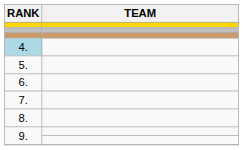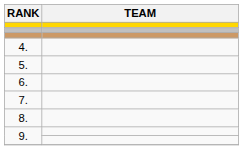(23, 47) lightblue background -> (23, 47) no background
